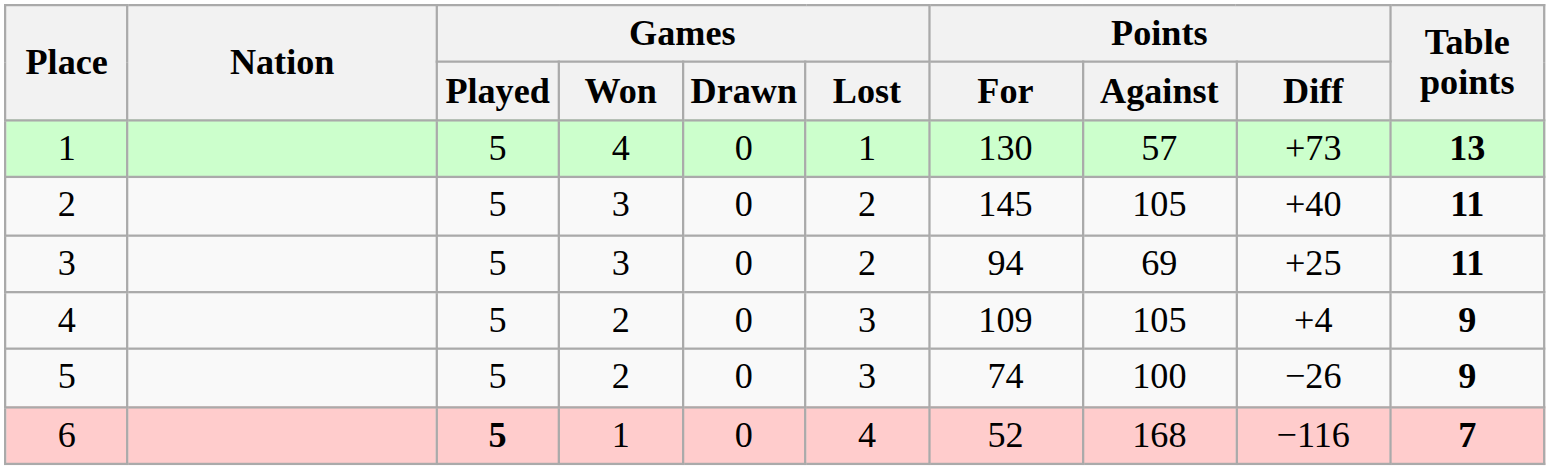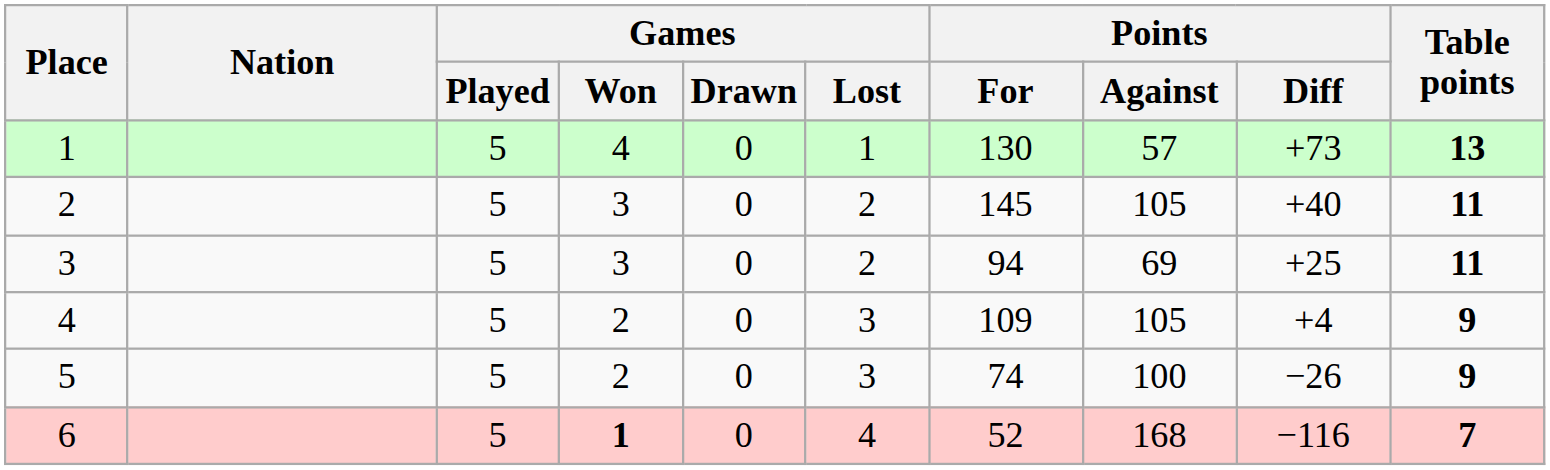(498, 434) bold -> (498, 434) normal
(621, 434) normal -> (621, 434) bold
